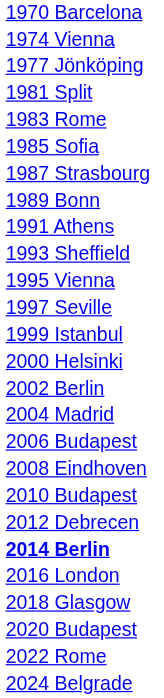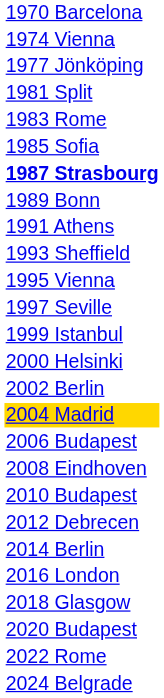(78, 173) normal -> (82, 173) bold
(60, 415) no background -> (60, 415) gold background
(58, 549) bold -> (55, 549) normal
